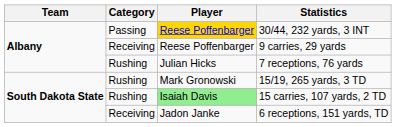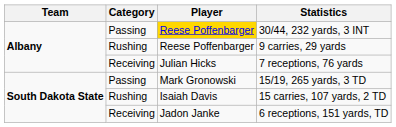(132, 46) Receiving -> (128, 46) Rushing
(128, 63) Rushing -> (132, 63) Receiving
(128, 80) Rushing -> (127, 80) Passing
(188, 97) lightgreen background -> (188, 97) no background
